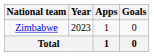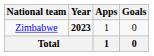(81, 28) normal -> (81, 28) bold
